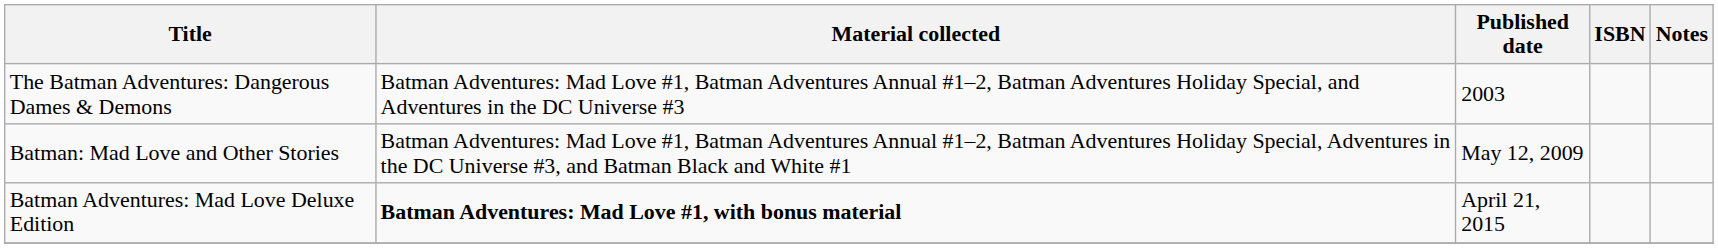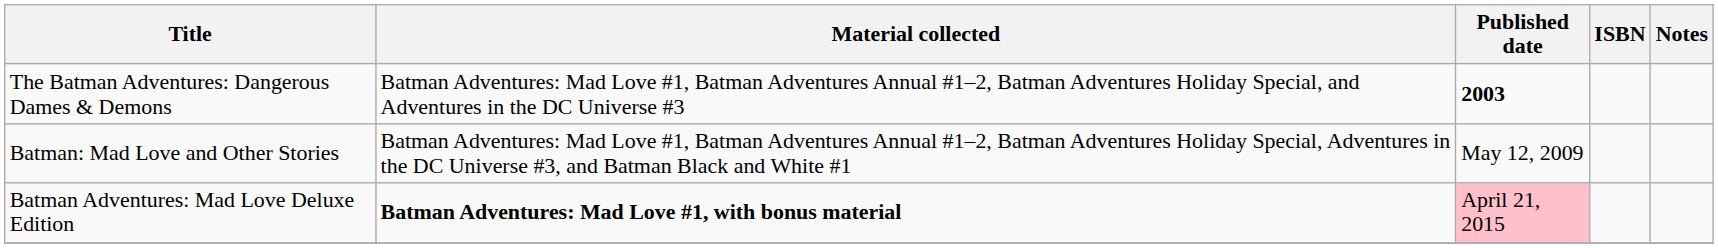(1483, 93) normal -> (1483, 93) bold
(1501, 212) no background -> (1501, 212) pink background
